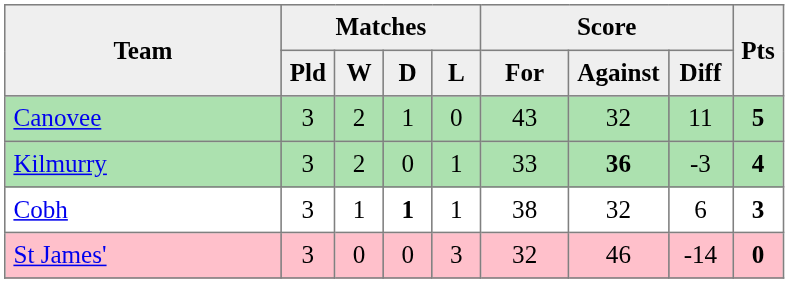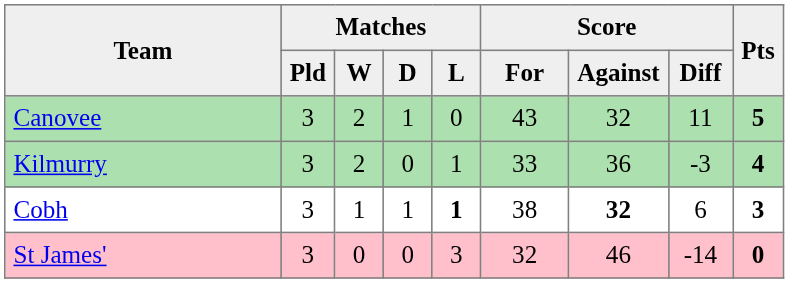(618, 163) bold -> (618, 163) normal
(408, 209) bold -> (408, 209) normal
(456, 209) normal -> (456, 209) bold
(618, 209) normal -> (618, 209) bold
